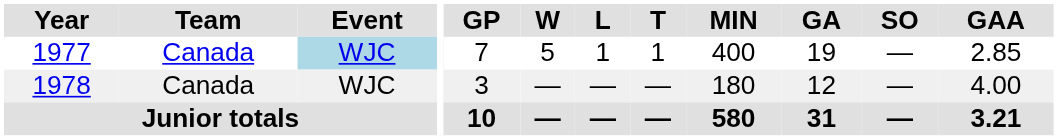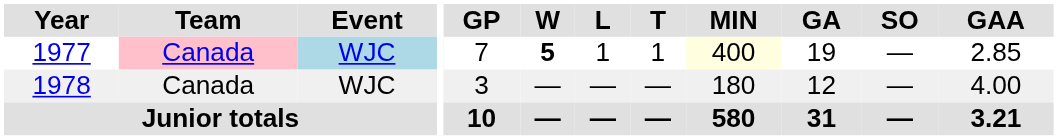(208, 52) no background -> (208, 52) pink background
(548, 52) normal -> (548, 52) bold
(734, 52) no background -> (734, 52) lightyellow background
